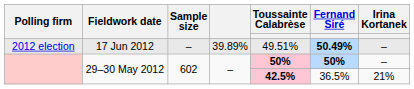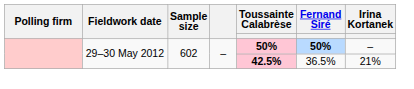- row: (43, 46)
